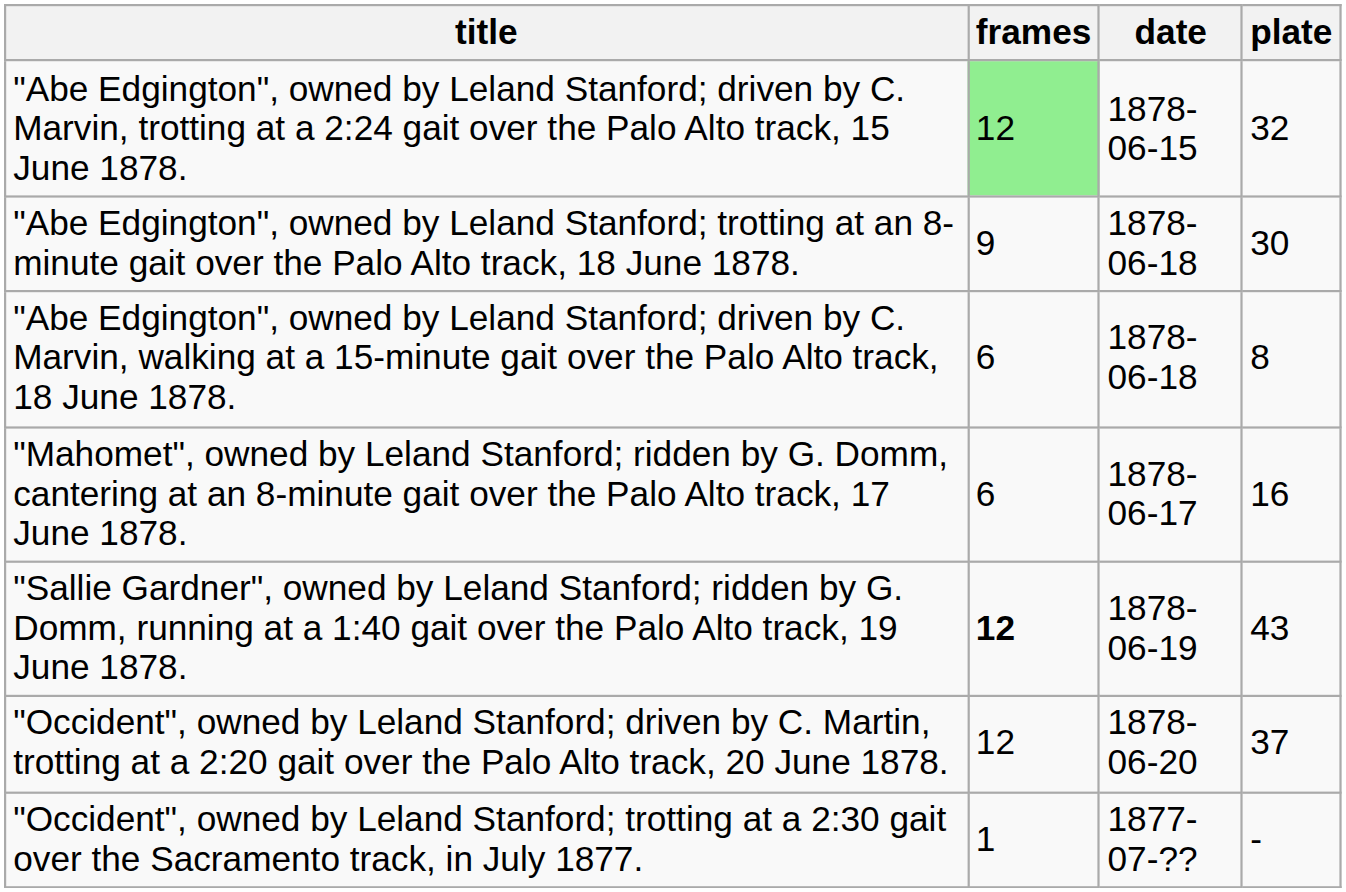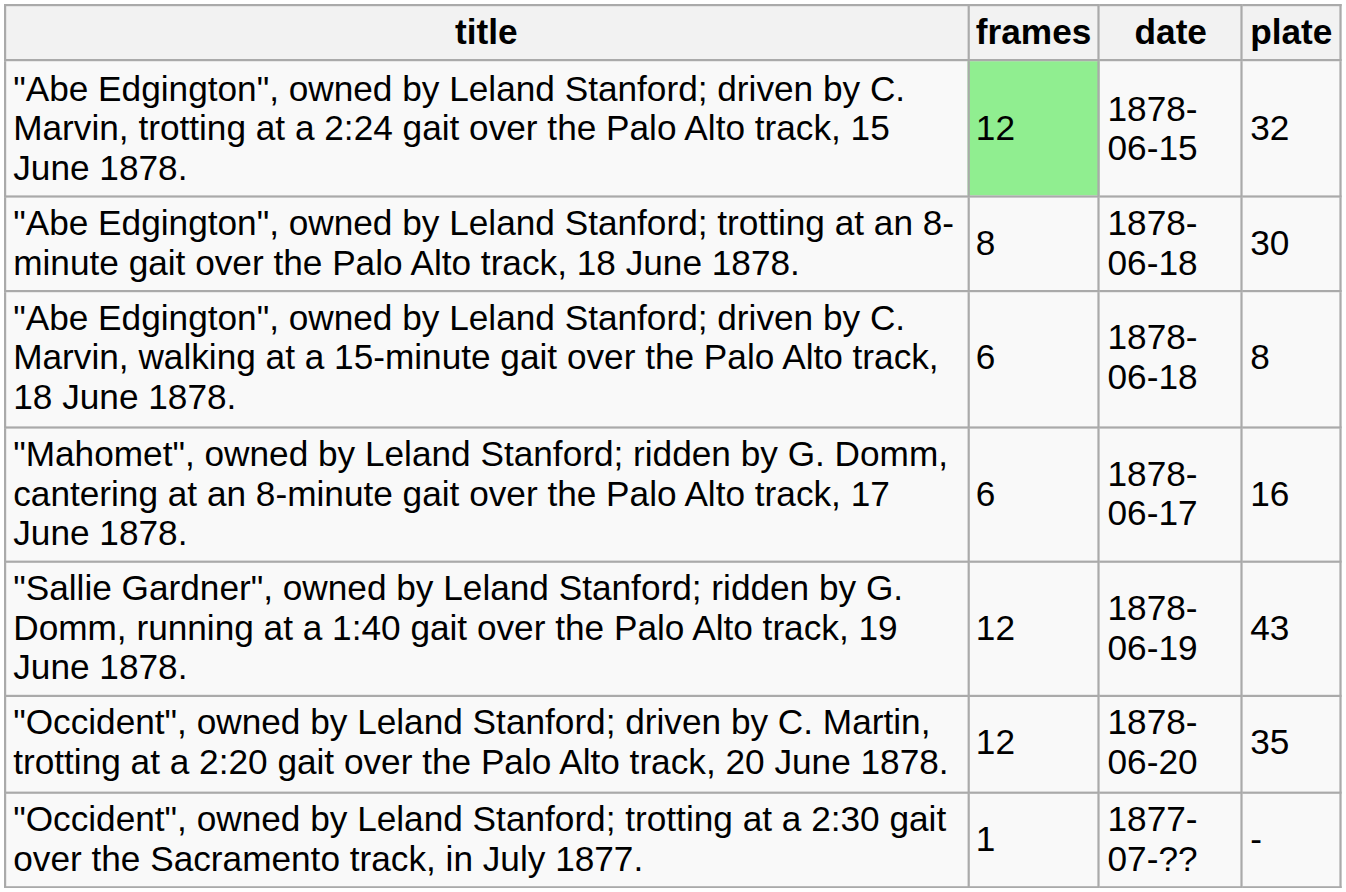(986, 243) 9 -> (986, 243) 8
(995, 628) bold -> (995, 628) normal
(1270, 743) 37 -> (1270, 743) 35
